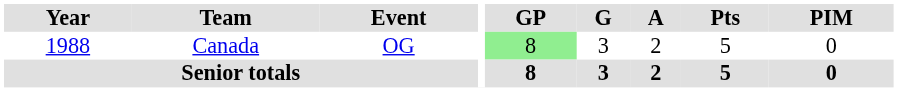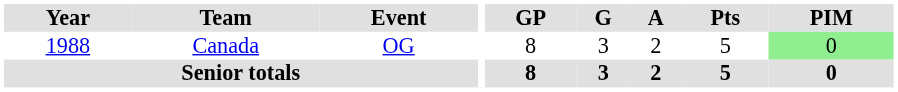(531, 45) lightgreen background -> (531, 45) no background
(831, 45) no background -> (831, 45) lightgreen background
